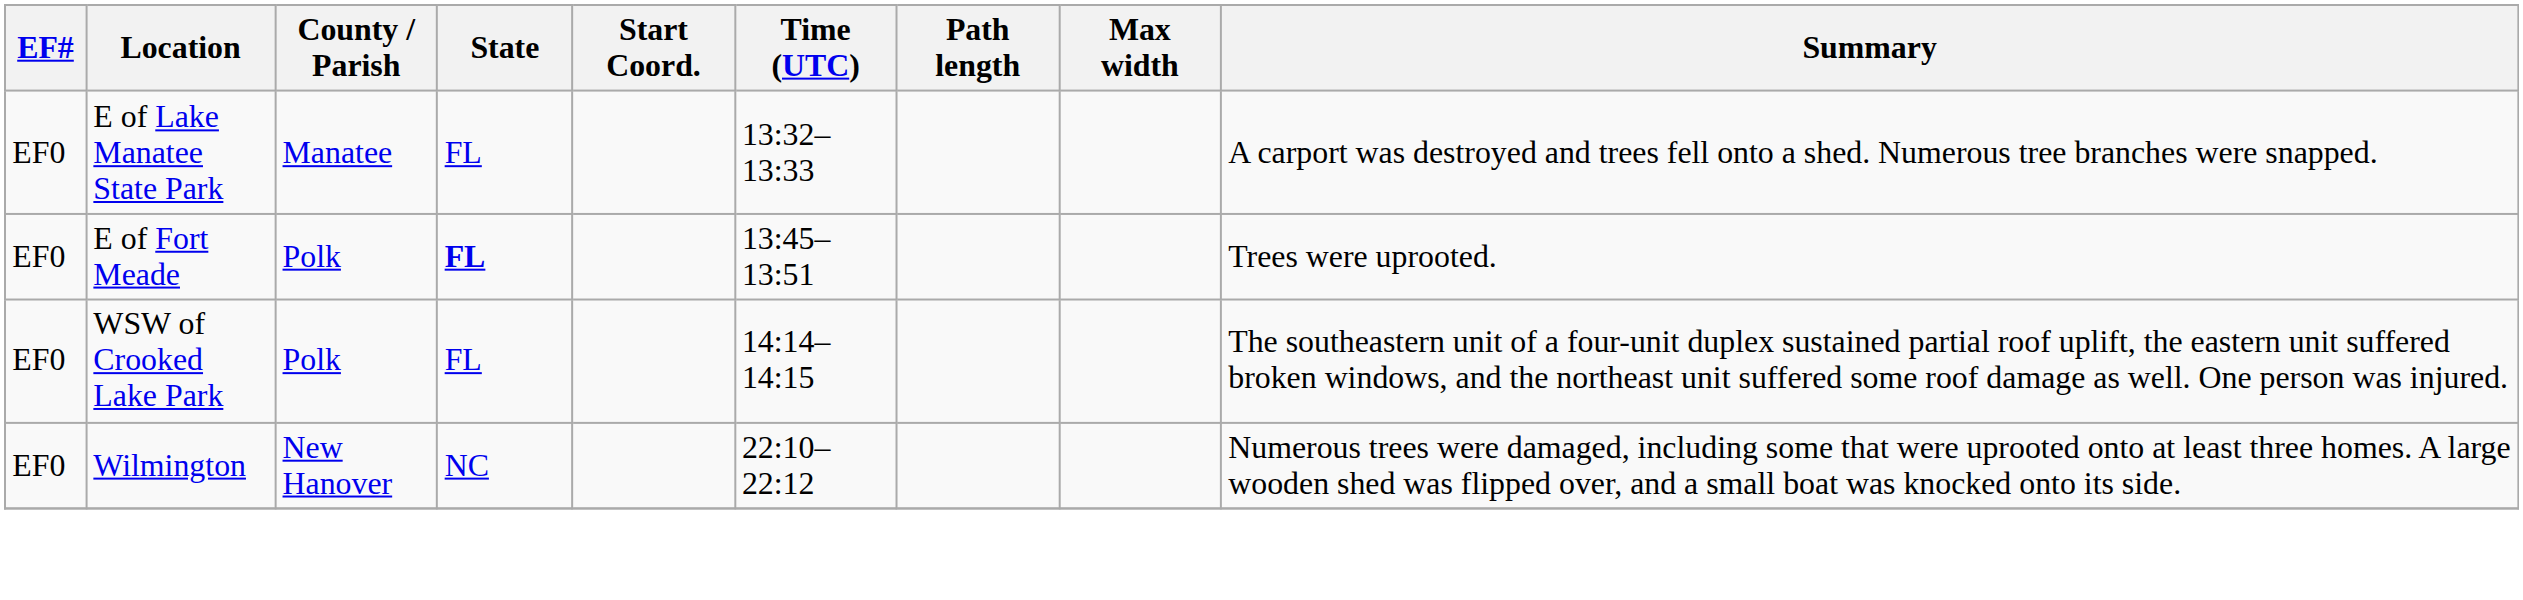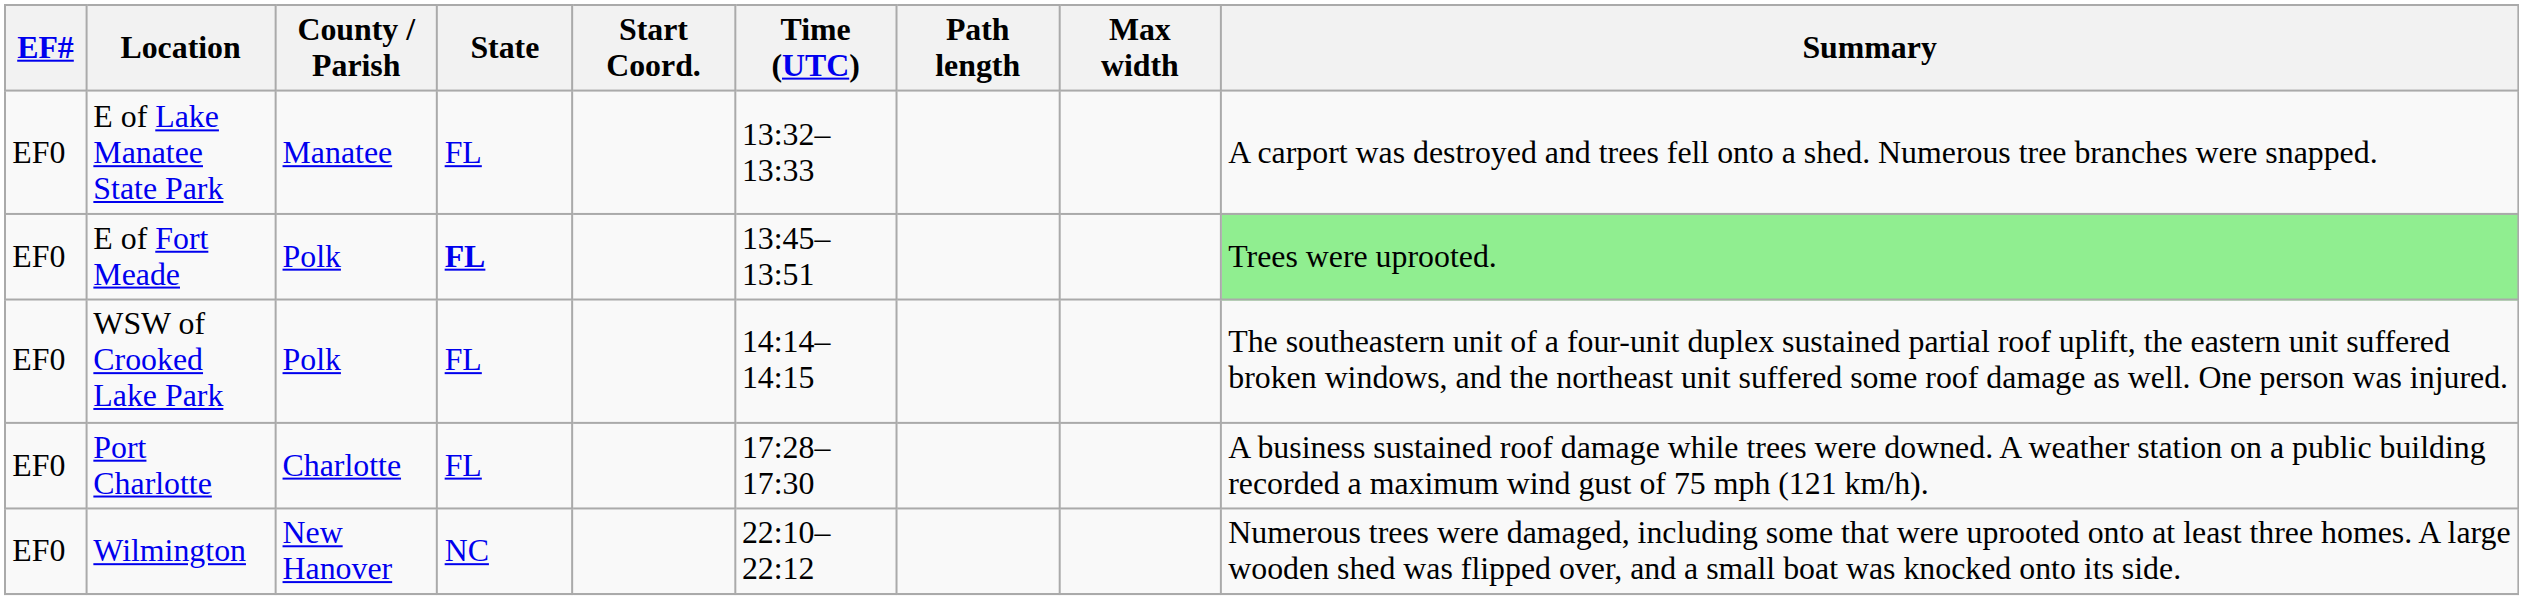(1363, 256) no background -> (1363, 256) lightgreen background
+ row: (153, 464)
